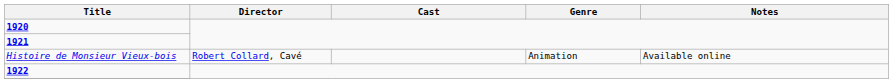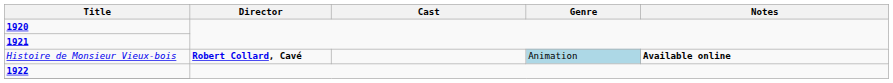(247, 56) normal -> (247, 56) bold
(553, 56) no background -> (553, 56) lightblue background
(687, 56) normal -> (687, 56) bold
